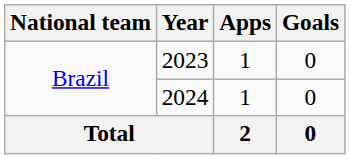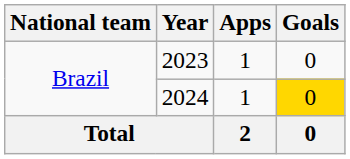(310, 97) no background -> (310, 97) gold background
